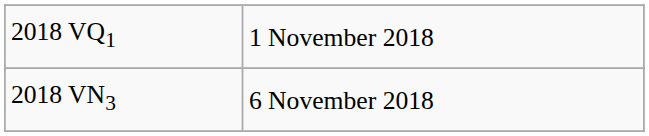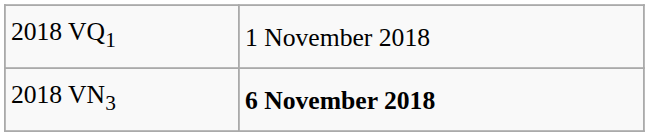(341, 99) normal -> (340, 99) bold
